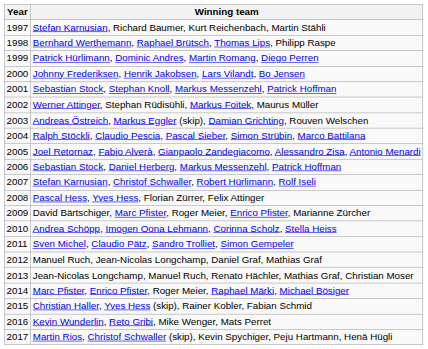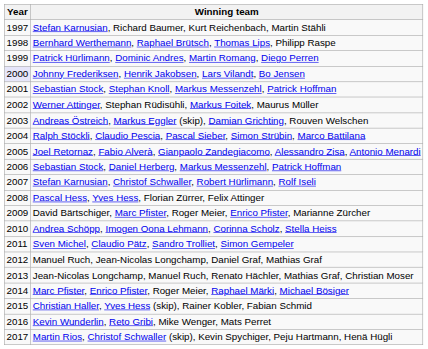(17, 74) no background -> (17, 74) lavender background
